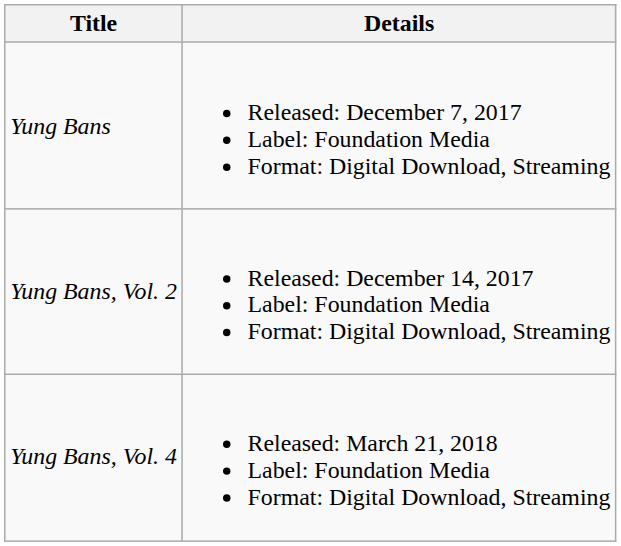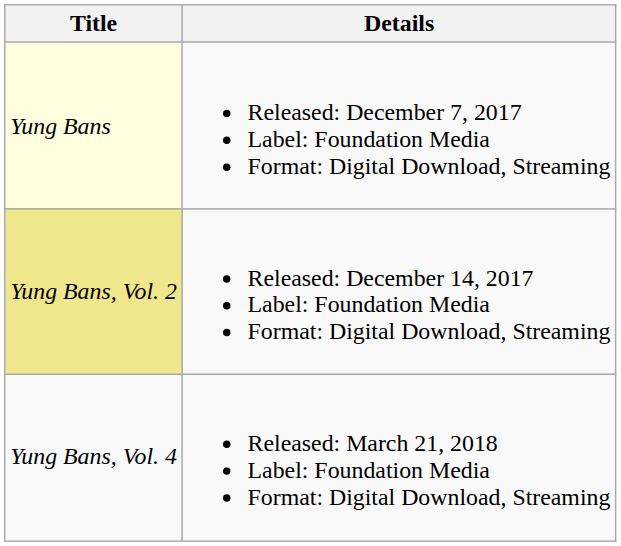(60, 125) no background -> (60, 125) lightyellow background
(94, 291) no background -> (94, 291) khaki background
